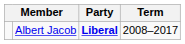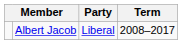(100, 30) bold -> (98, 30) normal
